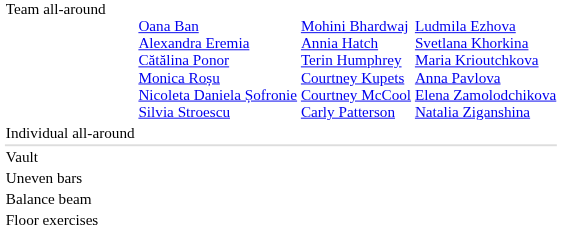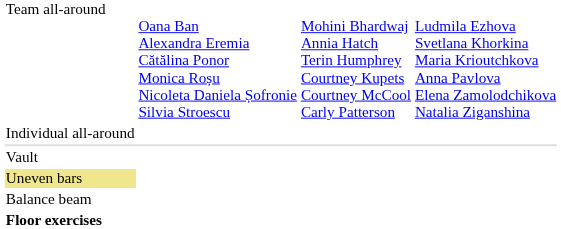(44, 178) no background -> (44, 178) khaki background
(52, 220) normal -> (54, 220) bold
